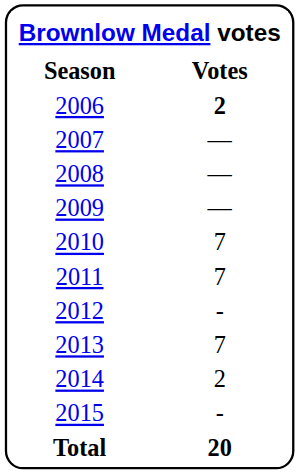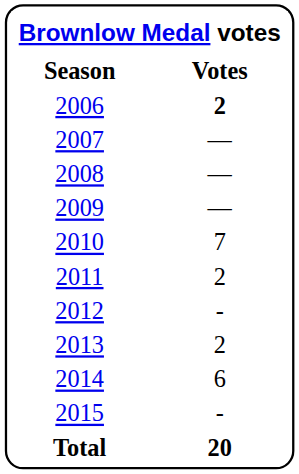(220, 277) 7 -> (220, 277) 2
(220, 345) 7 -> (220, 345) 2
(220, 379) 2 -> (220, 379) 6
